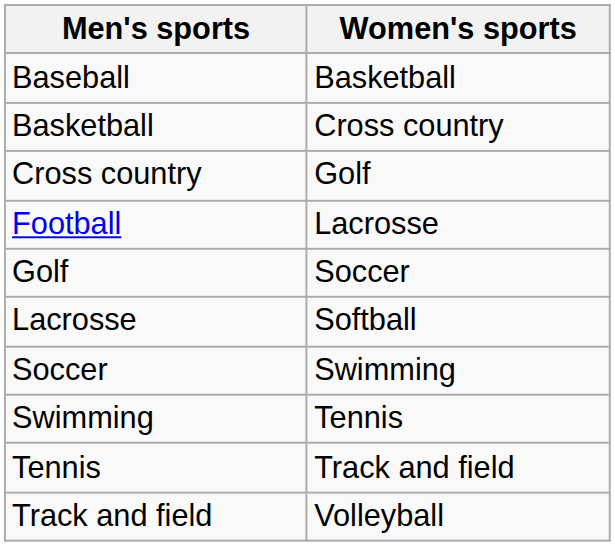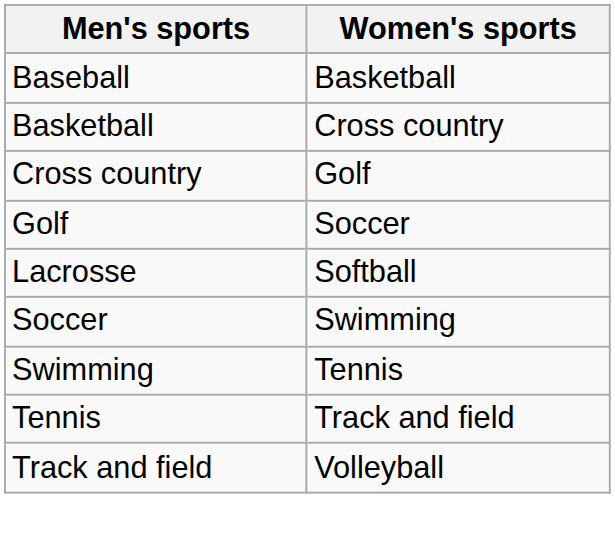- row: (67, 223)
